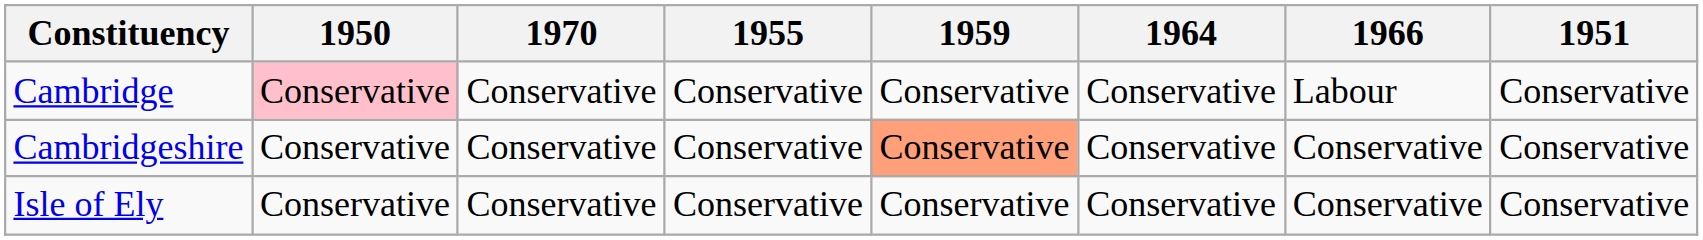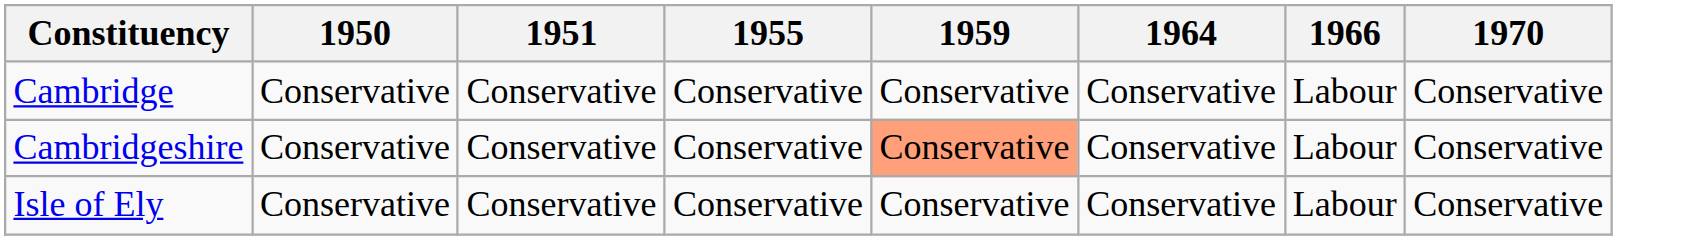columns swapped: (1594, 33) <-> (561, 33)
(355, 90) pink background -> (355, 90) no background
(1388, 147) Conservative -> (1345, 147) Labour
(1388, 204) Conservative -> (1345, 204) Labour
